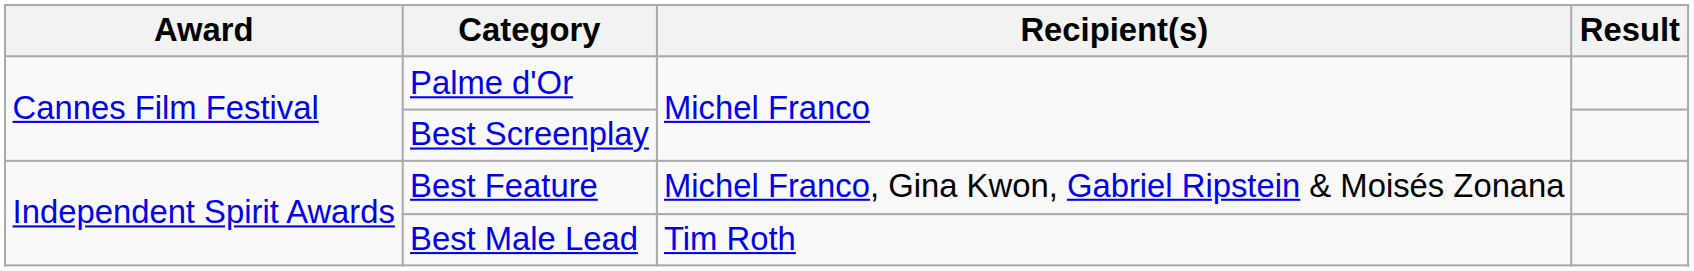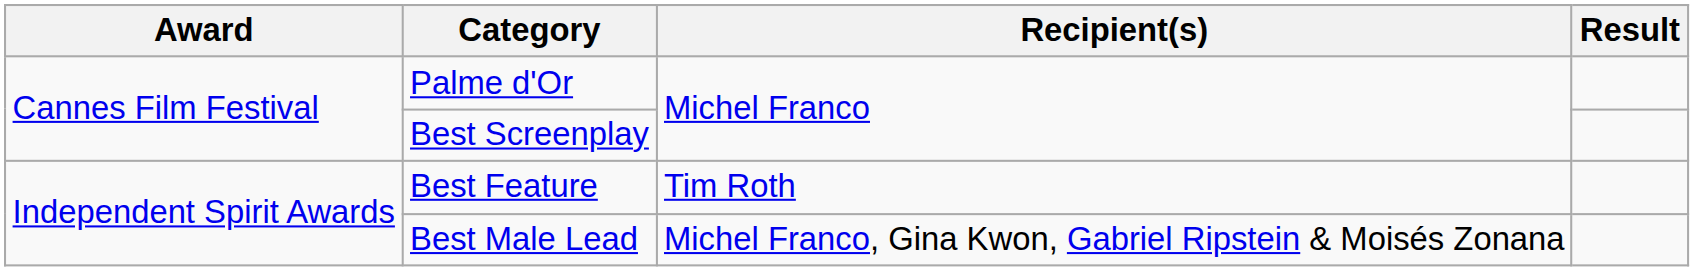(1114, 186) Michel Franco, Gina Kwon, Gabriel Ripstein & Moisés Zonana -> (730, 186) Tim Roth
(730, 238) Tim Roth -> (1114, 238) Michel Franco, Gina Kwon, Gabriel Ripstein & Moisés Zonana
